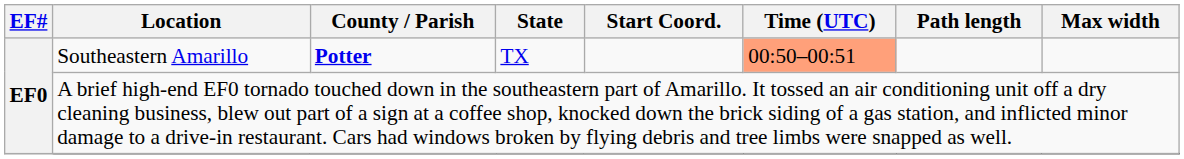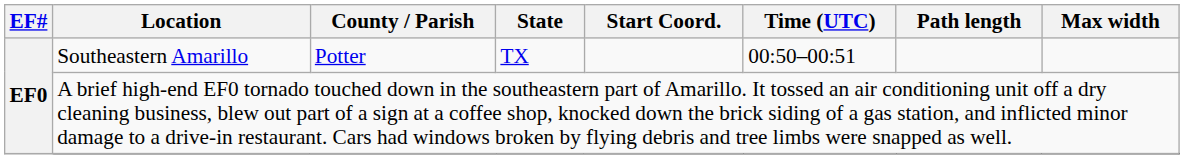(343, 55) bold -> (340, 55) normal
(802, 55) lightsalmon background -> (802, 55) no background
